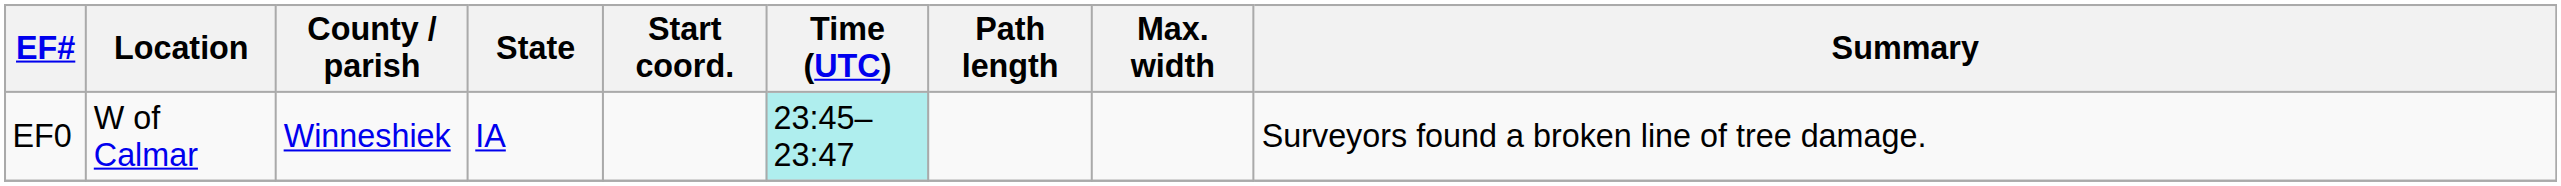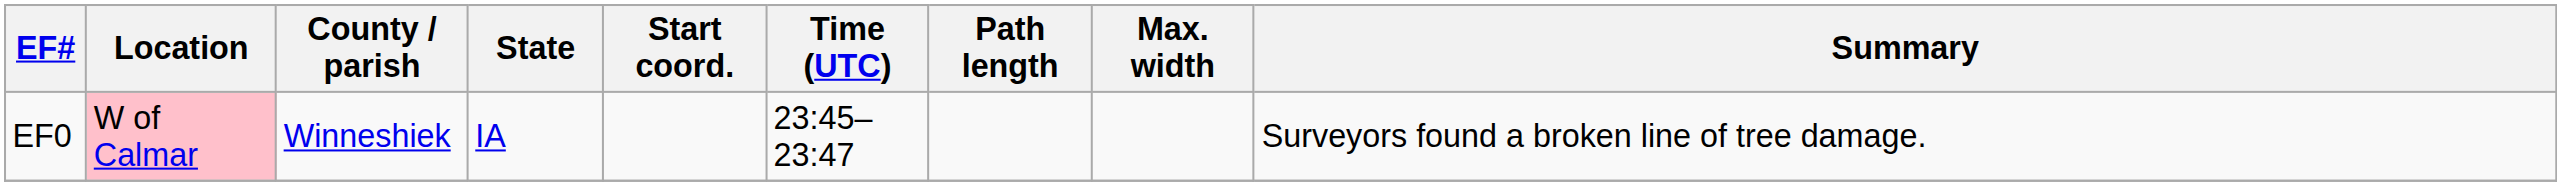(146, 135) no background -> (146, 135) pink background
(823, 135) paleturquoise background -> (823, 135) no background
